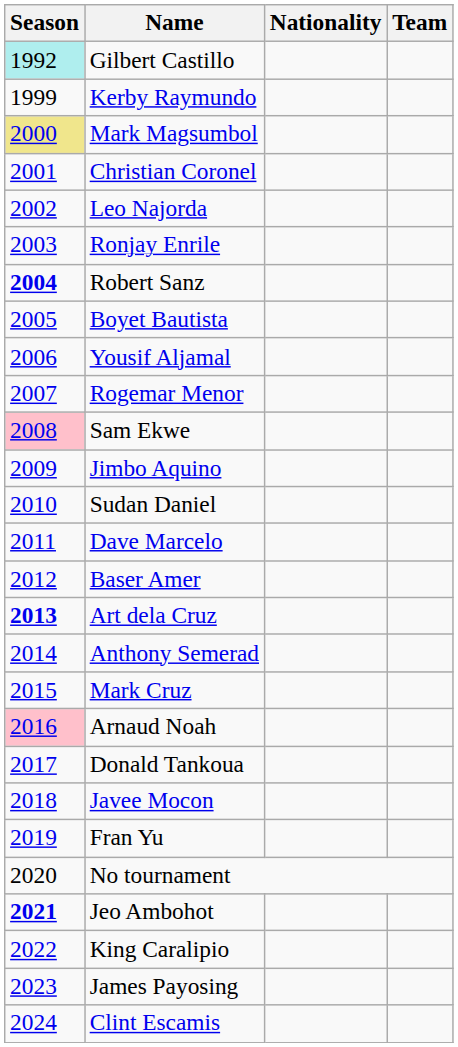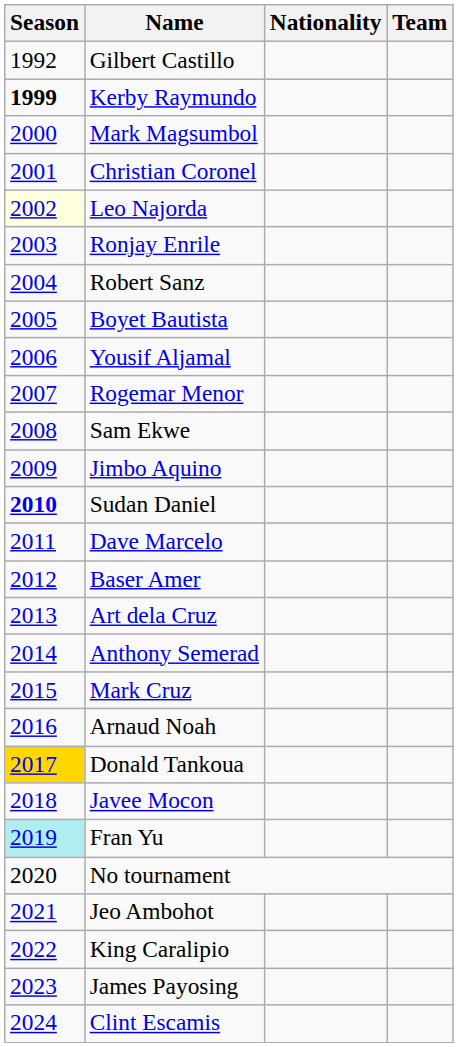(33, 60) paleturquoise background -> (33, 60) no background
(33, 97) normal -> (33, 97) bold
(33, 134) khaki background -> (33, 134) no background
(33, 208) no background -> (33, 208) lightyellow background
(33, 282) bold -> (33, 282) normal
(33, 430) pink background -> (33, 430) no background
(33, 504) normal -> (33, 504) bold
(33, 615) bold -> (33, 615) normal
(33, 726) pink background -> (33, 726) no background
(33, 763) no background -> (33, 763) gold background
(33, 838) no background -> (33, 838) paleturquoise background
(33, 912) bold -> (33, 912) normal
